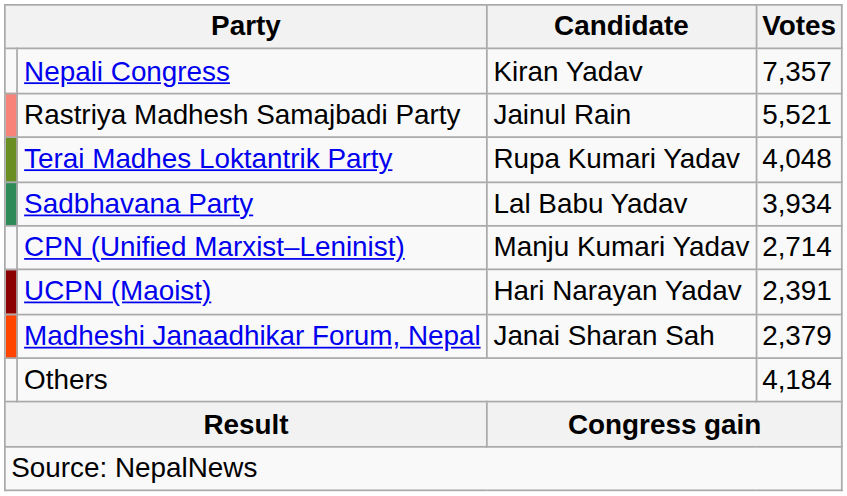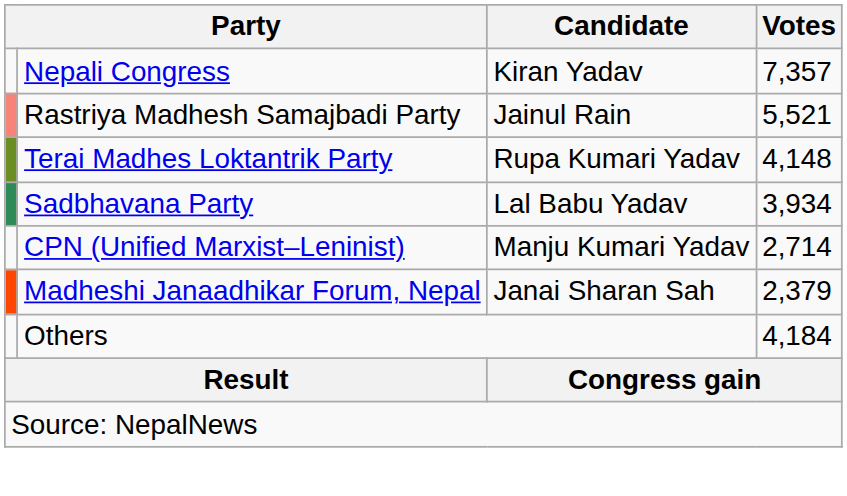(797, 159) 4,048 -> (797, 159) 4,148
- row: (118, 291)
